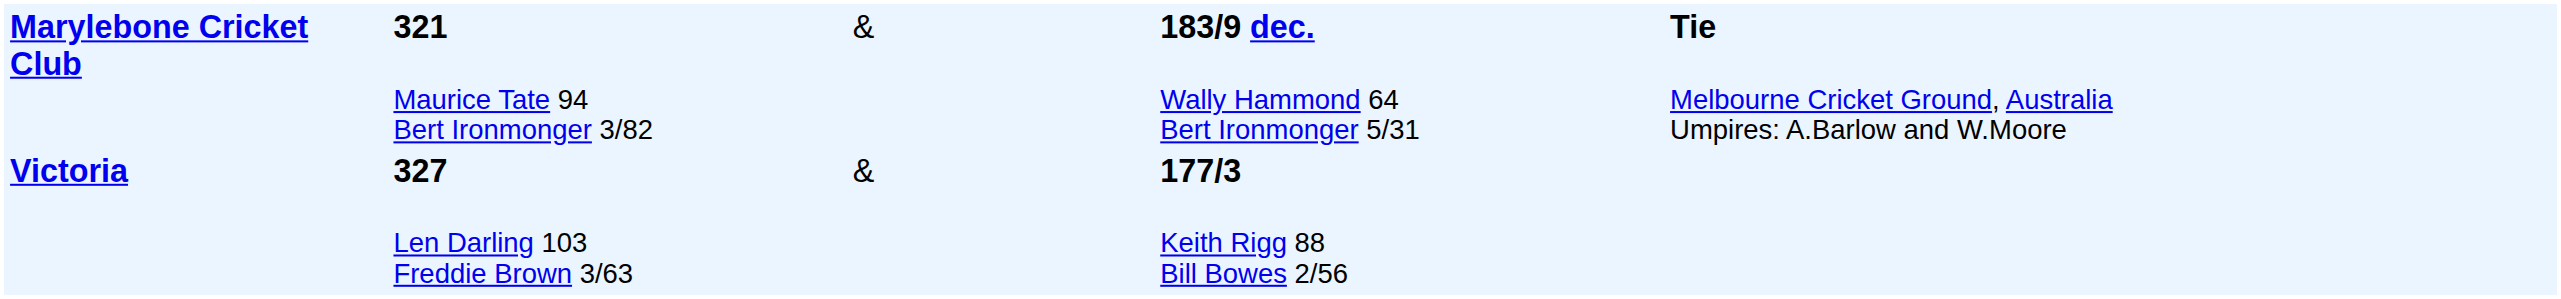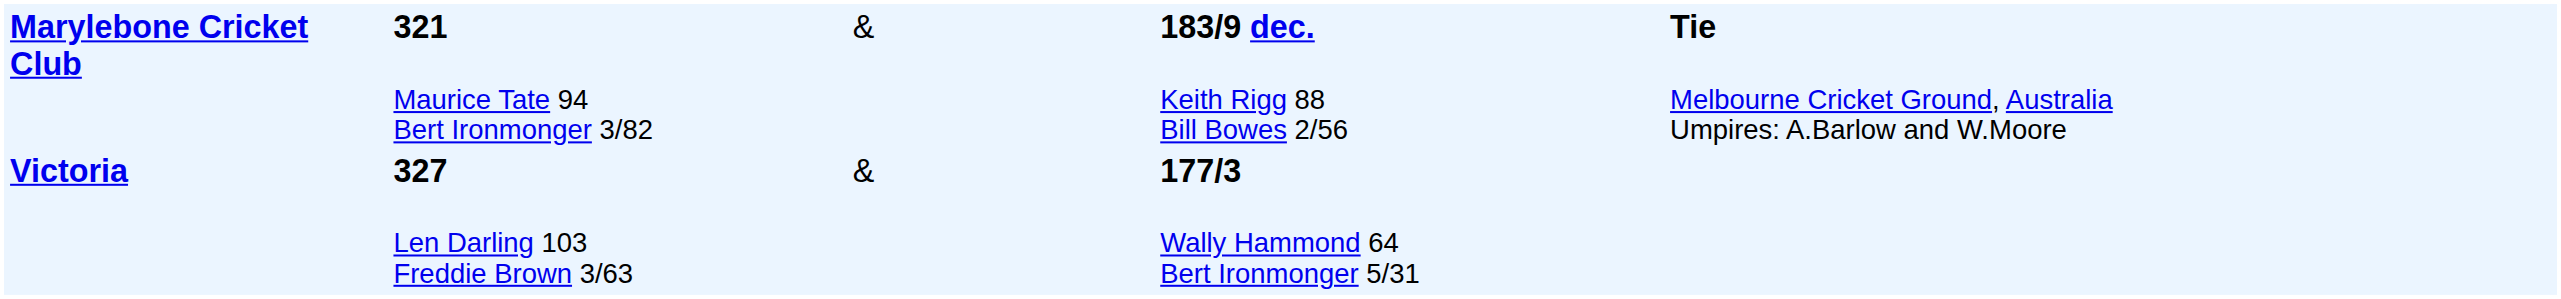(1290, 115) Wally Hammond 64 Bert Ironmonger 5/31 -> (1254, 115) Keith Rigg 88 Bill Bowes 2/56
(1254, 259) Keith Rigg 88 Bill Bowes 2/56 -> (1290, 259) Wally Hammond 64 Bert Ironmonger 5/31
